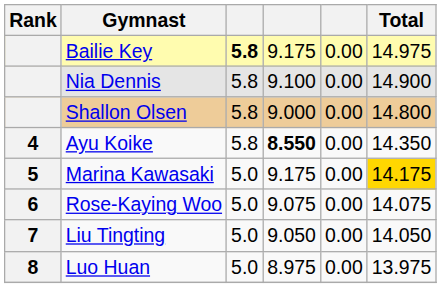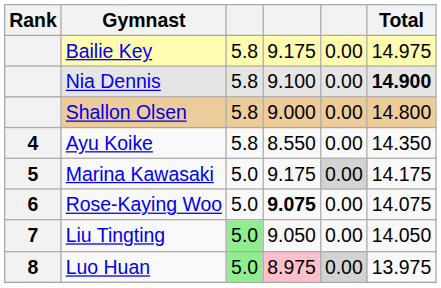(245, 51) bold -> (245, 51) normal
(401, 82) normal -> (401, 82) bold
(292, 143) bold -> (292, 143) normal
(344, 174) no background -> (344, 174) lightgrey background
(401, 174) gold background -> (401, 174) no background
(292, 205) normal -> (292, 205) bold
(245, 236) no background -> (245, 236) lightgreen background
(245, 267) no background -> (245, 267) lightgreen background
(292, 267) no background -> (292, 267) pink background
(344, 267) no background -> (344, 267) lightgrey background
